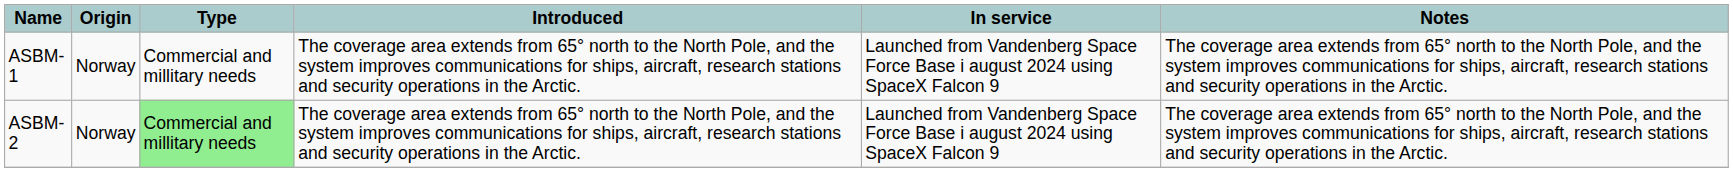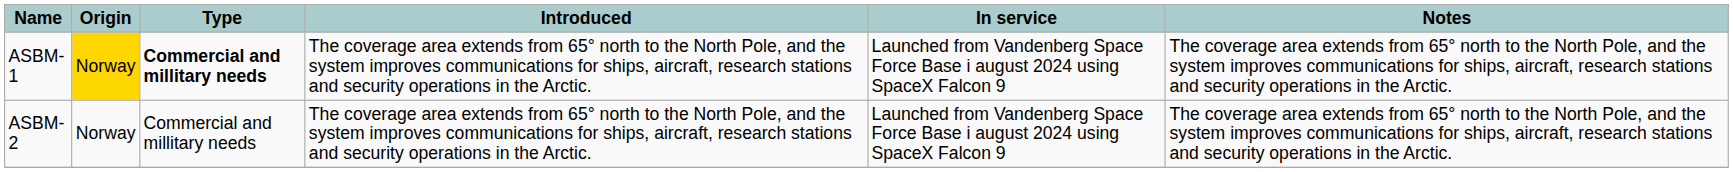(106, 66) no background -> (106, 66) gold background
(208, 66) normal -> (212, 66) bold
(208, 133) lightgreen background -> (208, 133) no background
